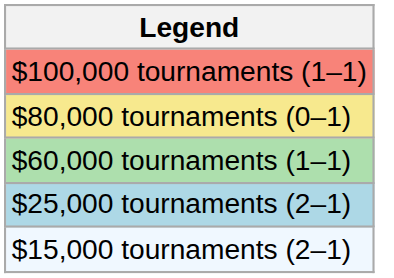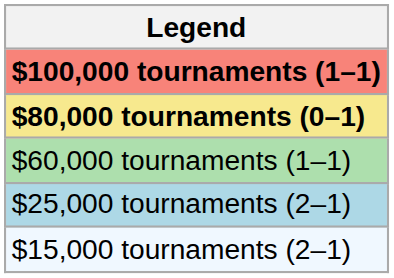(189, 71) normal -> (196, 71) bold
(181, 116) normal -> (188, 116) bold
